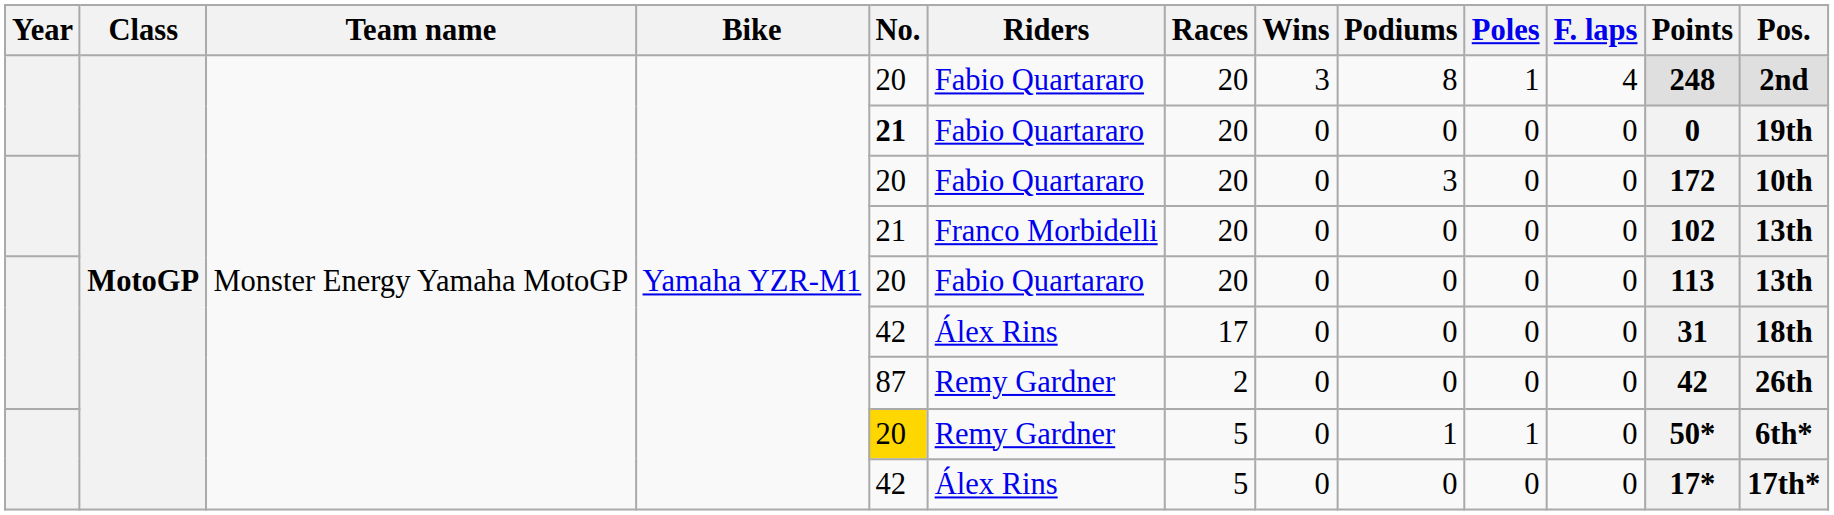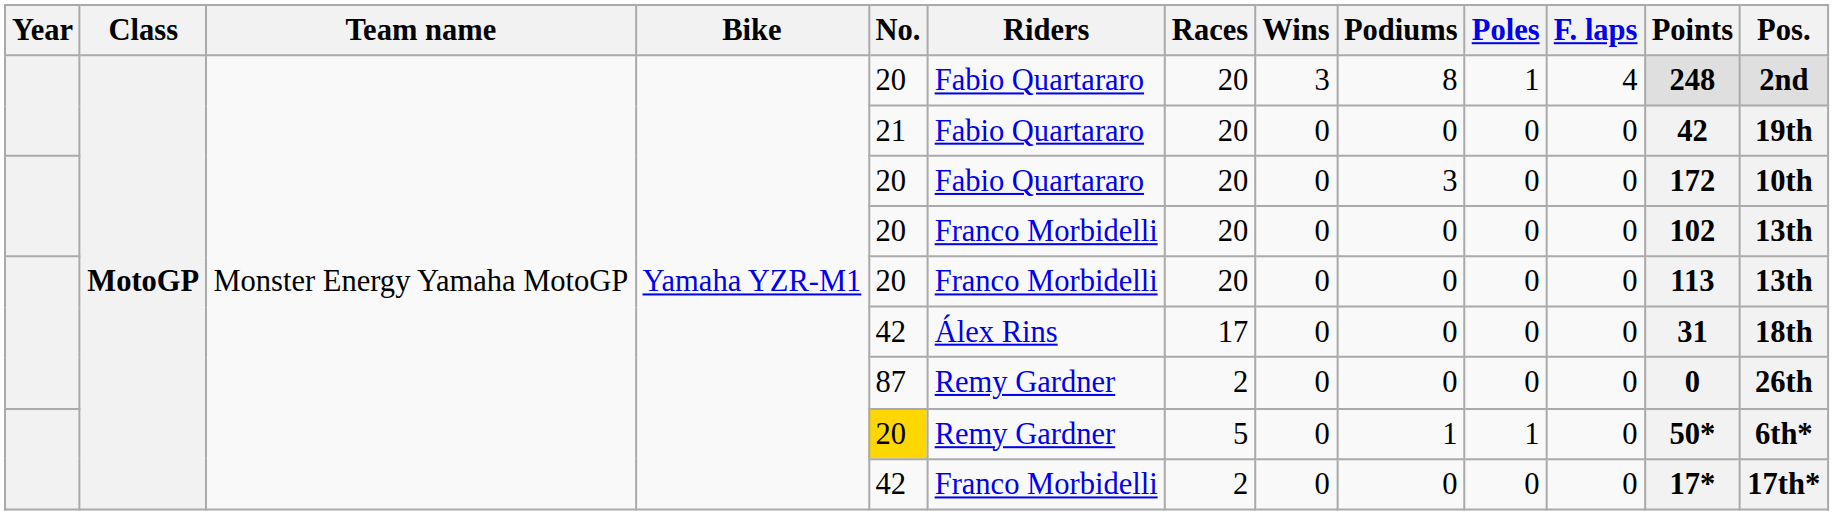(891, 130) bold -> (891, 130) normal
(1692, 130) 0 -> (1692, 130) 42
(891, 231) 21 -> (891, 231) 20
(1039, 281) Fabio Quartararo -> (1046, 281) Franco Morbidelli
(1692, 382) 42 -> (1692, 382) 0
(996, 483) Álex Rins -> (1046, 483) Franco Morbidelli
(1241, 483) 5 -> (1241, 483) 2
